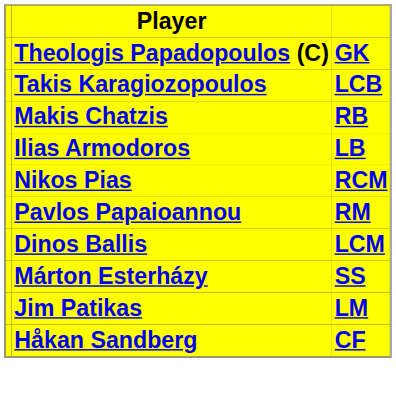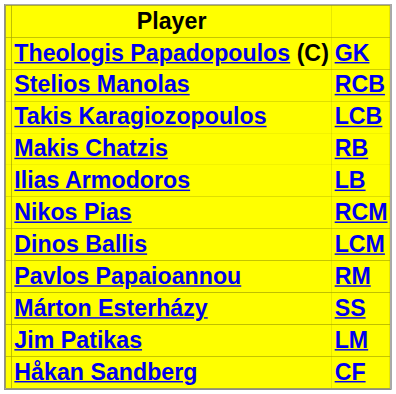+ row: (102, 84)
rows swapped: (81, 244) <-> (128, 212)
